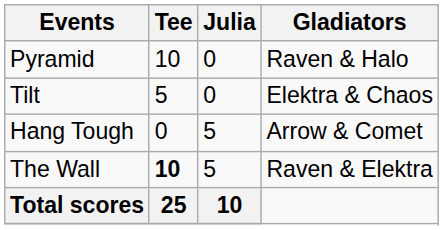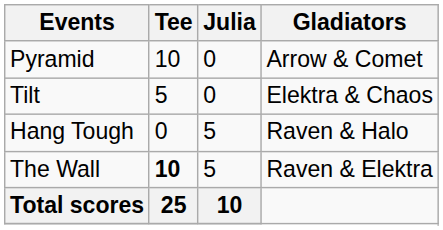(338, 59) Raven & Halo -> (345, 59) Arrow & Comet
(345, 132) Arrow & Comet -> (338, 132) Raven & Halo
